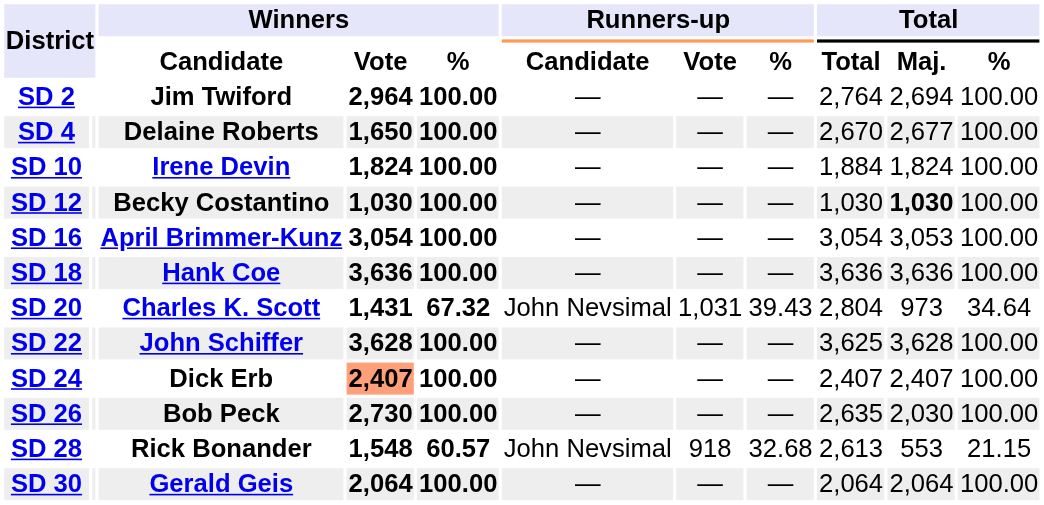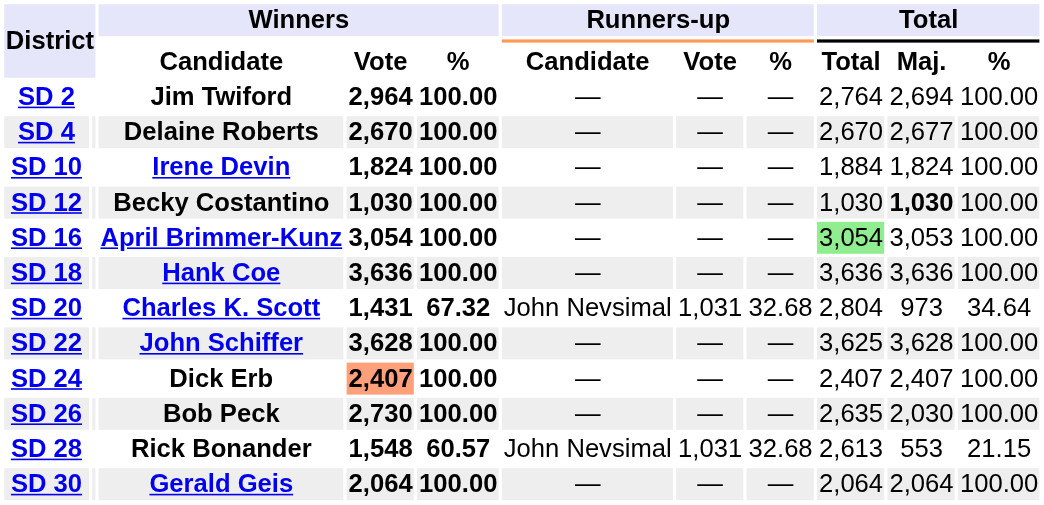(381, 131) 1,650 -> (381, 131) 2,670
(851, 237) no background -> (851, 237) lightgreen background
(781, 307) 39.43 -> (781, 307) 32.68
(710, 448) 918 -> (710, 448) 1,031
